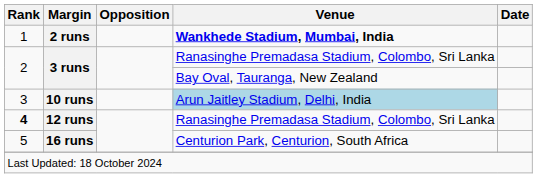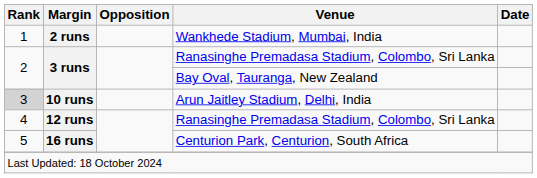(285, 36) bold -> (279, 36) normal
(24, 99) no background -> (24, 99) lightgrey background
(273, 99) lightblue background -> (273, 99) no background
(24, 120) bold -> (24, 120) normal
